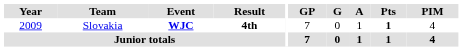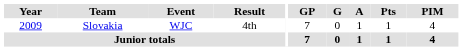(181, 25) bold -> (181, 25) normal
(249, 25) bold -> (249, 25) normal
(388, 25) bold -> (388, 25) normal
